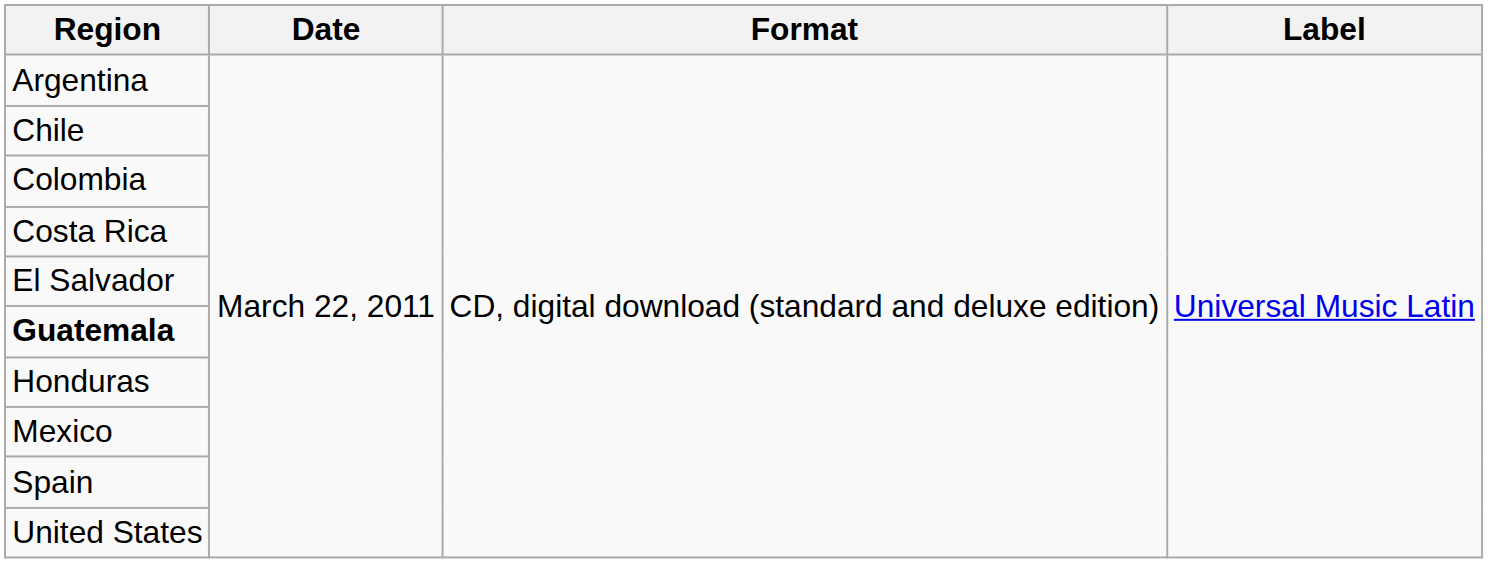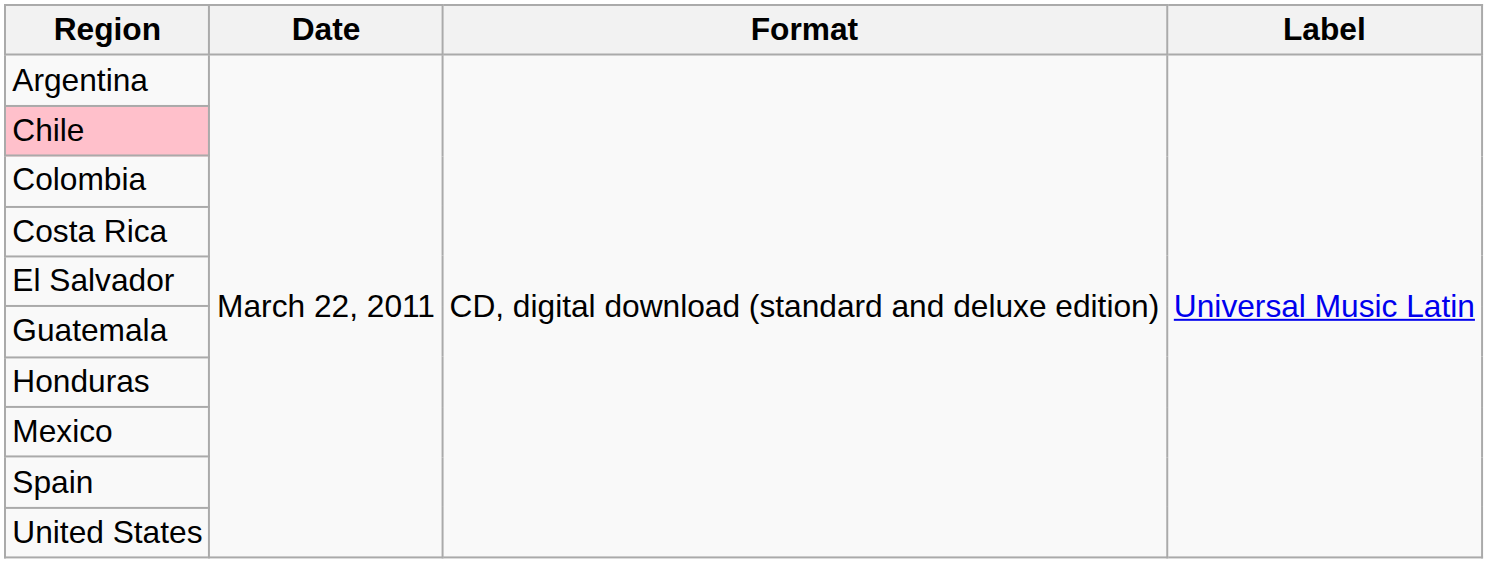(48, 130) no background -> (48, 130) pink background
(93, 331) bold -> (90, 331) normal
